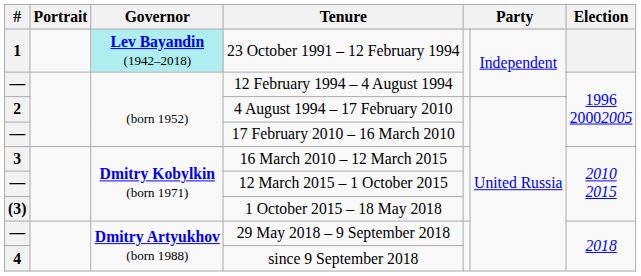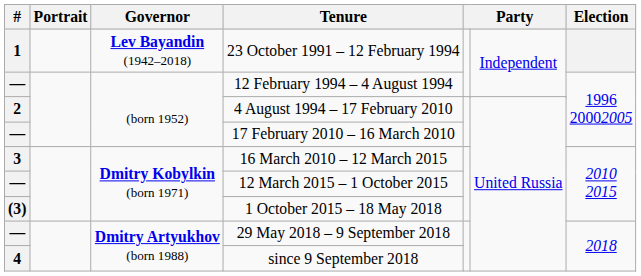(157, 50) paleturquoise background -> (157, 50) no background
